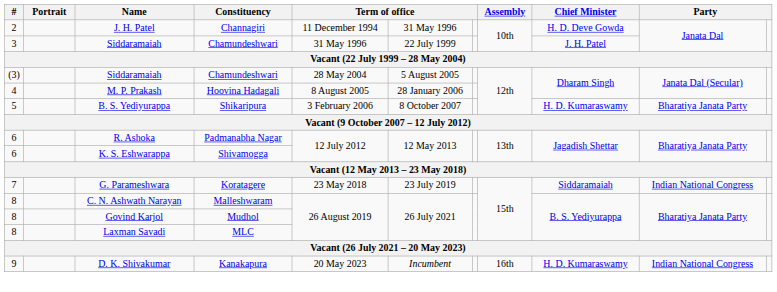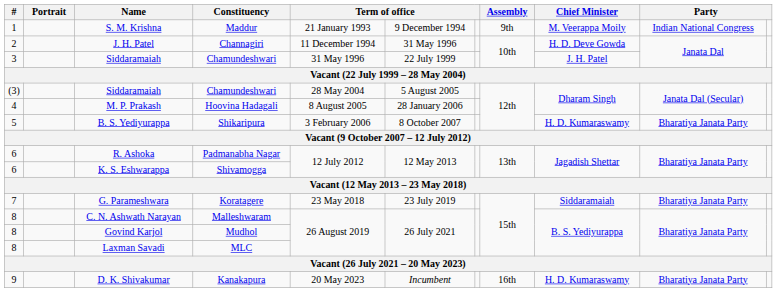+ row: (14, 28)
(703, 185) Indian National Congress -> (703, 201) Bharatiya Janata Party
(703, 264) Indian National Congress -> (703, 279) Bharatiya Janata Party
